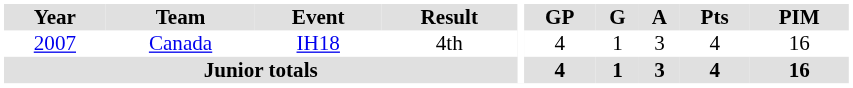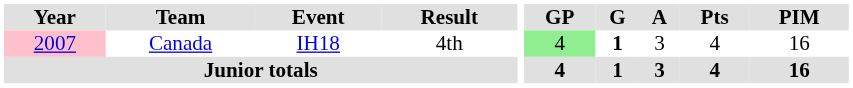(55, 43) no background -> (55, 43) pink background
(560, 43) no background -> (560, 43) lightgreen background
(618, 43) normal -> (618, 43) bold
